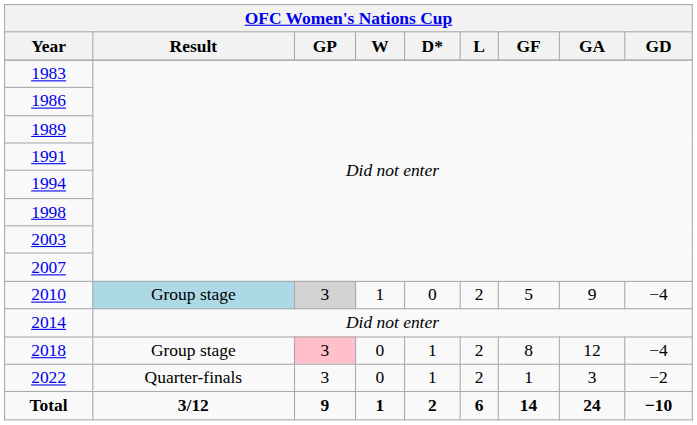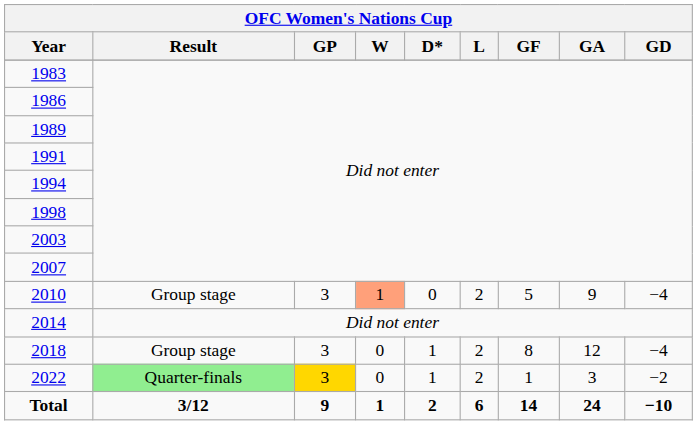(193, 294) lightblue background -> (193, 294) no background
(325, 294) lightgrey background -> (325, 294) no background
(380, 294) no background -> (380, 294) lightsalmon background
(325, 350) pink background -> (325, 350) no background
(193, 377) no background -> (193, 377) lightgreen background
(325, 377) no background -> (325, 377) gold background
